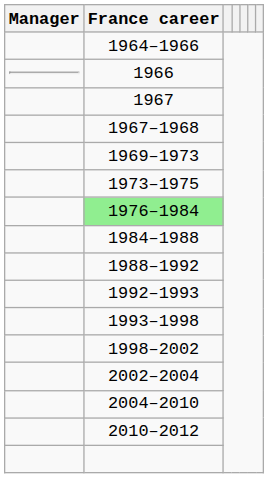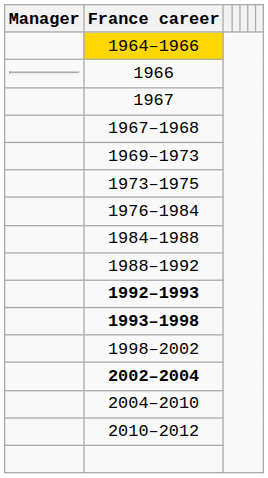(154, 46) no background -> (154, 46) gold background
(154, 211) lightgreen background -> (154, 211) no background
(154, 294) normal -> (154, 294) bold
(154, 321) normal -> (154, 321) bold
(154, 376) normal -> (154, 376) bold
